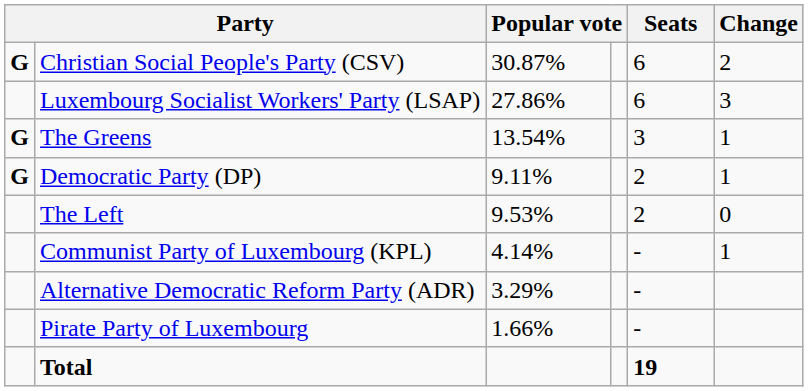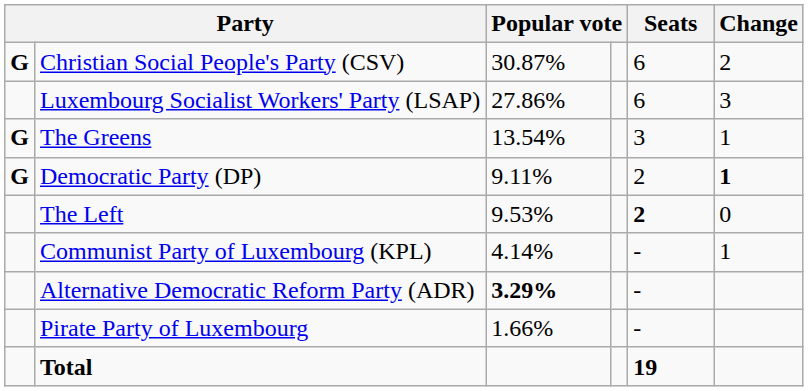(725, 175) normal -> (725, 175) bold
(639, 213) normal -> (639, 213) bold
(522, 289) normal -> (524, 289) bold
